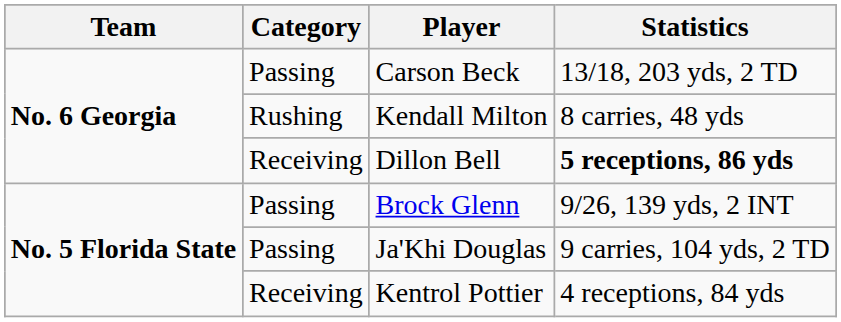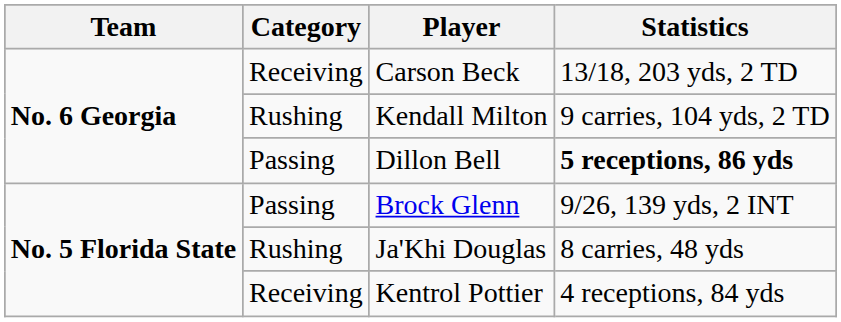(292, 71) Passing -> (306, 71) Receiving
(652, 115) 8 carries, 48 yds -> (695, 115) 9 carries, 104 yds, 2 TD
(306, 159) Receiving -> (292, 159) Passing
(292, 248) Passing -> (296, 248) Rushing
(695, 248) 9 carries, 104 yds, 2 TD -> (652, 248) 8 carries, 48 yds
